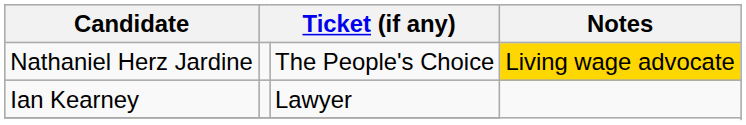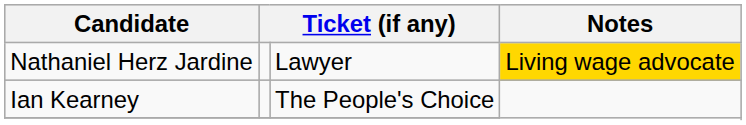(385, 62) The People's Choice -> (314, 62) Lawyer
(314, 99) Lawyer -> (385, 99) The People's Choice
